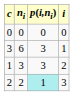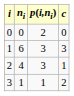columns swapped: (64, 14) <-> (9, 14)
(43, 32) 0 -> (43, 32) 2
(21, 65) 3 -> (21, 65) 4
(21, 82) 2 -> (21, 82) 1
(43, 82) paleturquoise background -> (43, 82) no background
